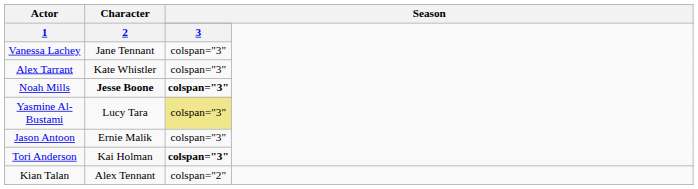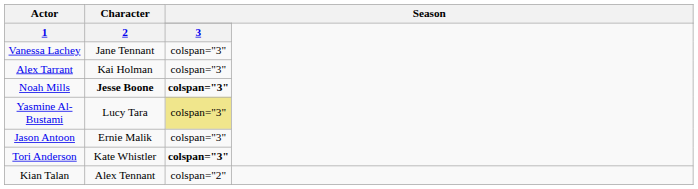(125, 69) Kate Whistler -> (125, 69) Kai Holman
(125, 157) Kai Holman -> (125, 157) Kate Whistler
